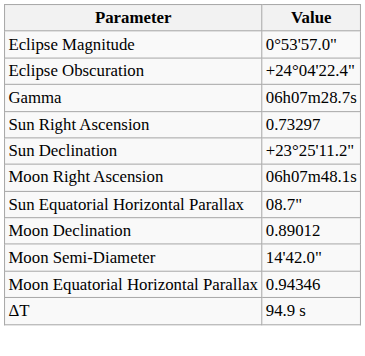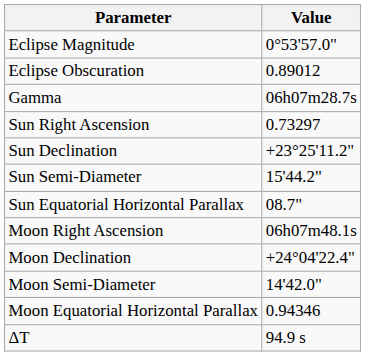(310, 71) +24°04'22.4" -> (293, 71) 0.89012
+ row: (75, 177)
rows swapped: (126, 204) <-> (86, 177)
(293, 230) 0.89012 -> (310, 257) +24°04'22.4"
